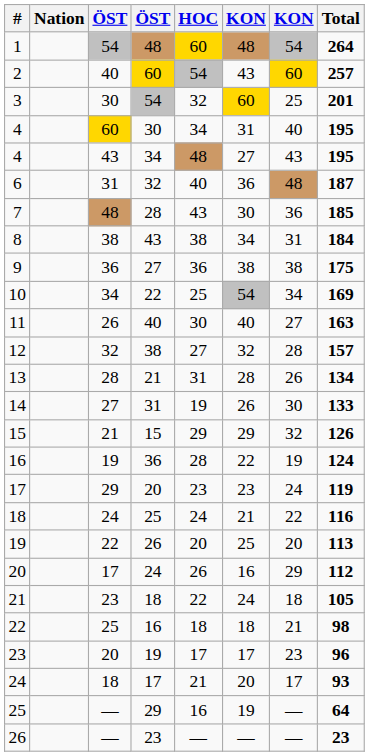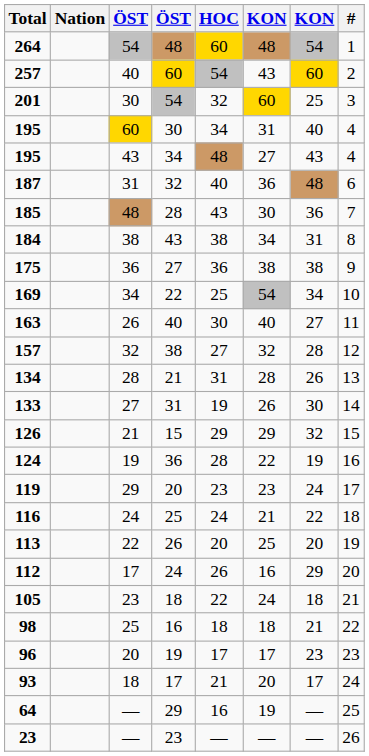columns swapped: (17, 18) <-> (341, 18)
